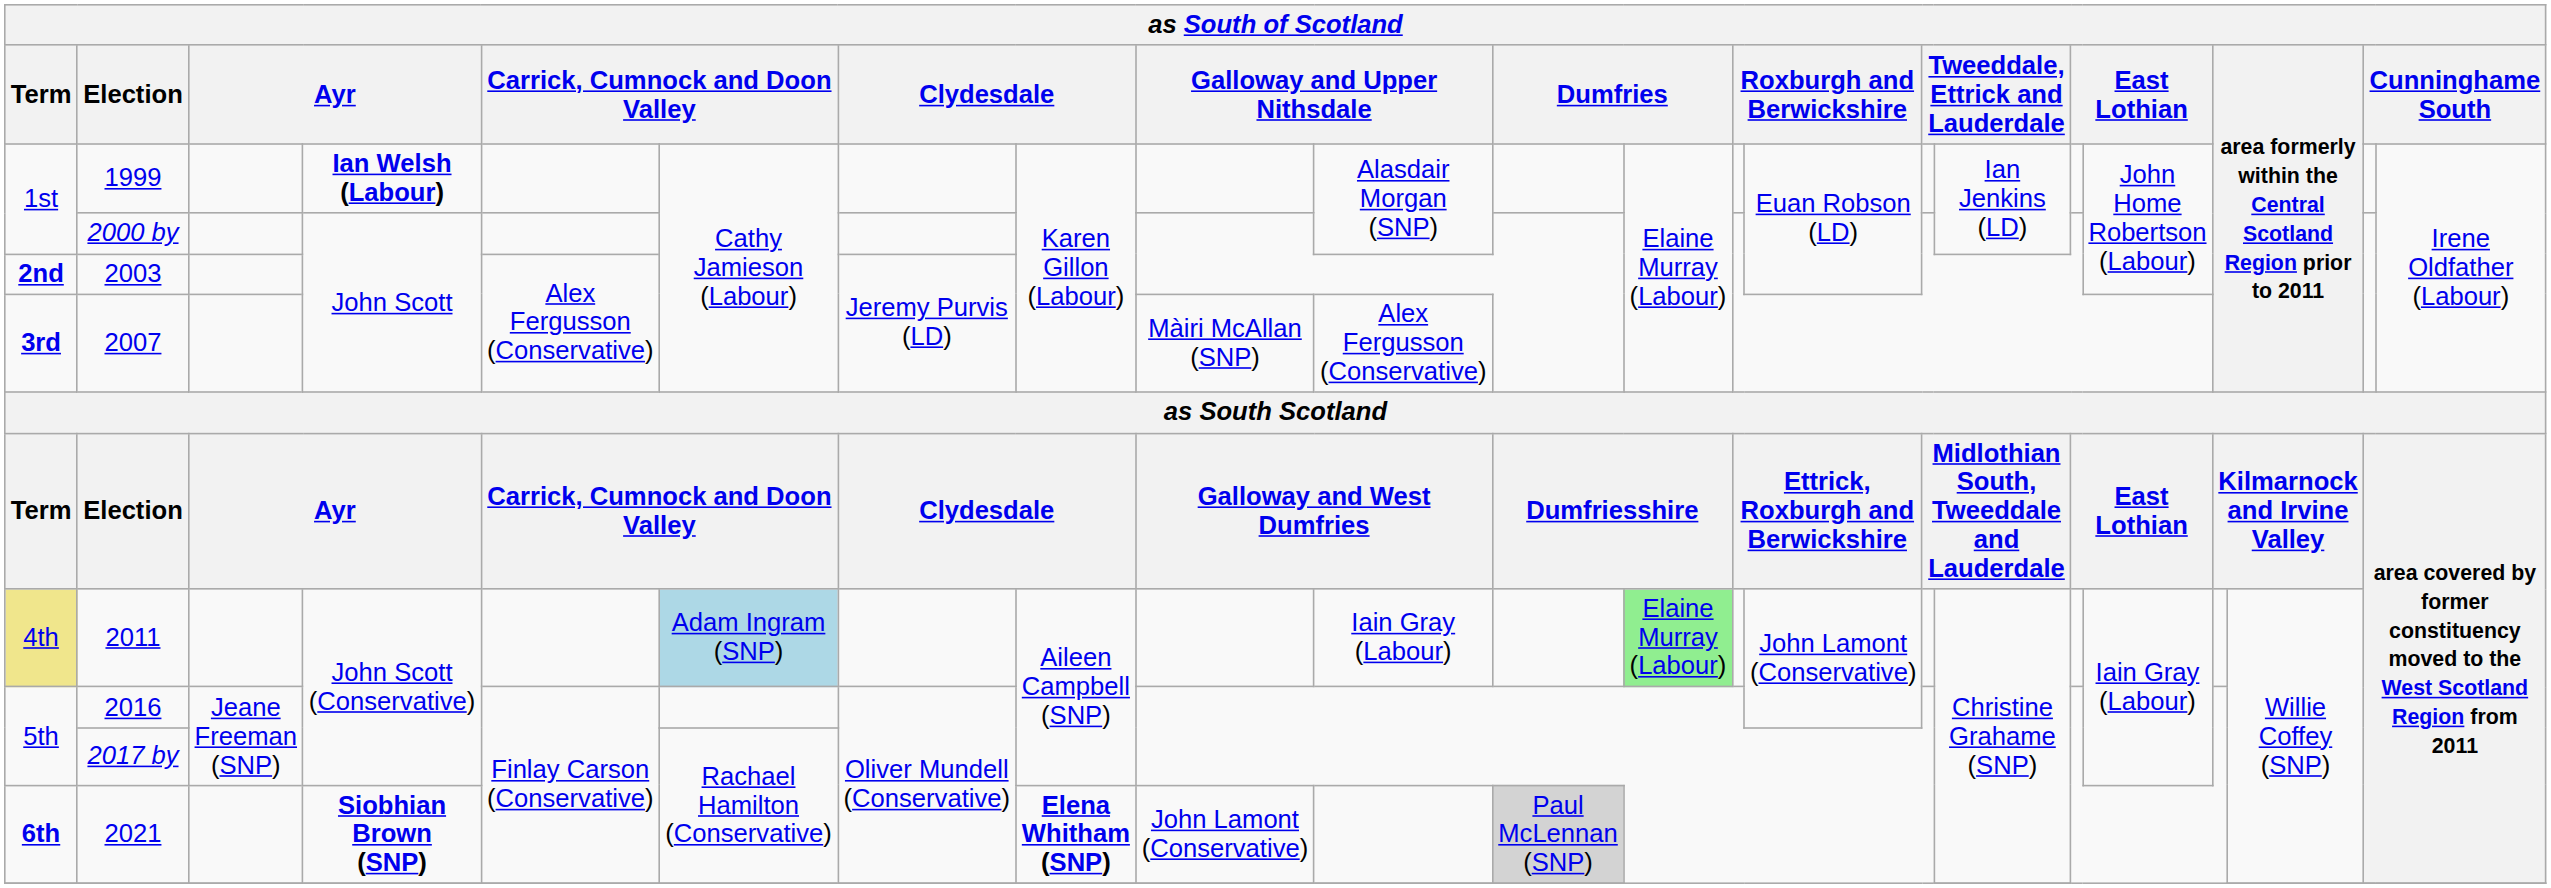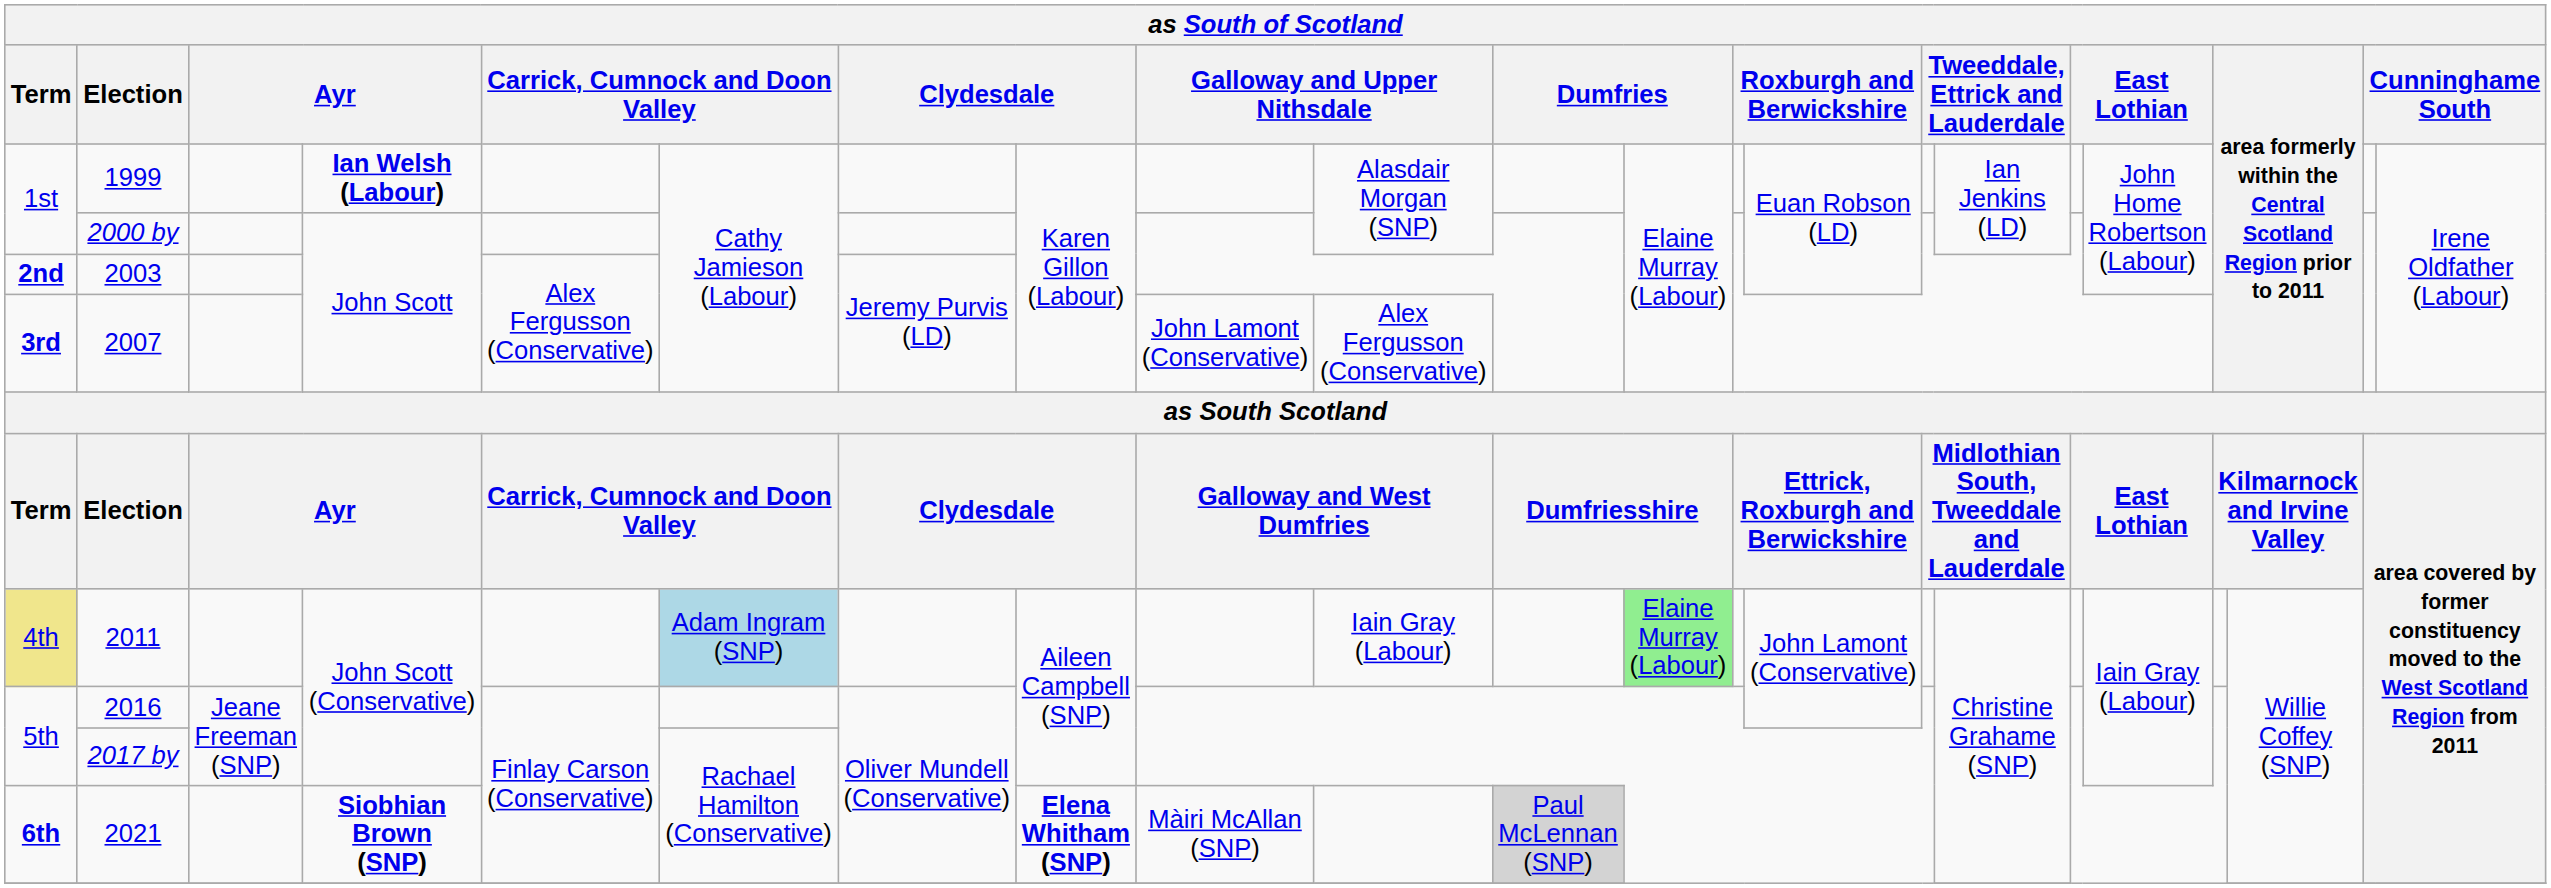(1225, 342) Màiri McAllan (SNP) -> (1225, 342) John Lamont (Conservative)
(1225, 834) John Lamont (Conservative) -> (1225, 834) Màiri McAllan (SNP)
